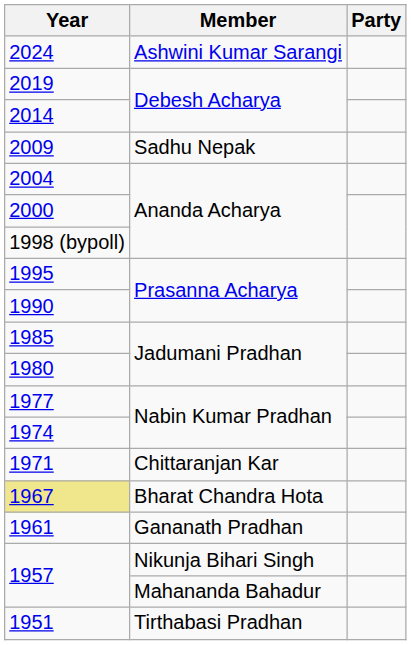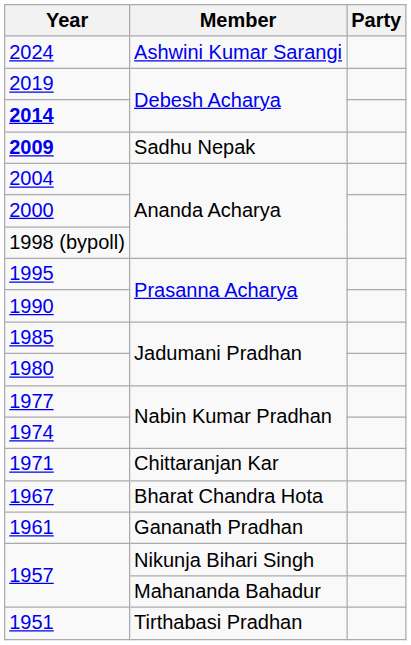(31, 115) normal -> (31, 115) bold
(31, 147) normal -> (31, 147) bold
(31, 496) khaki background -> (31, 496) no background
